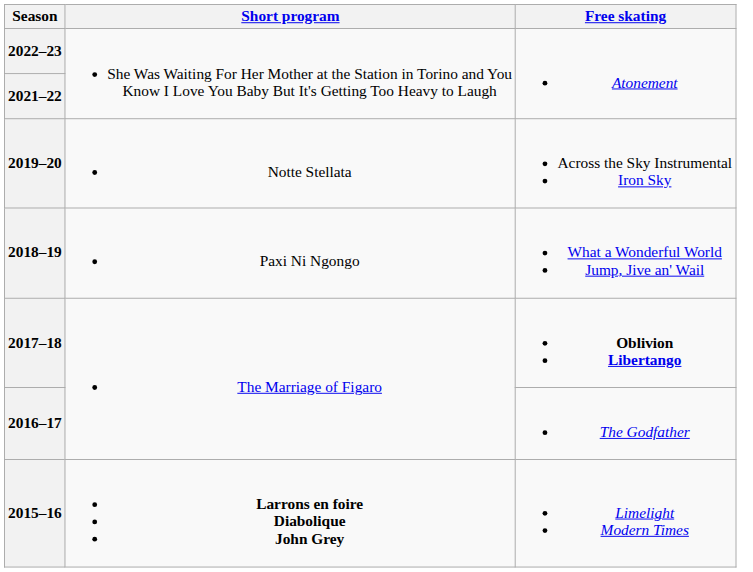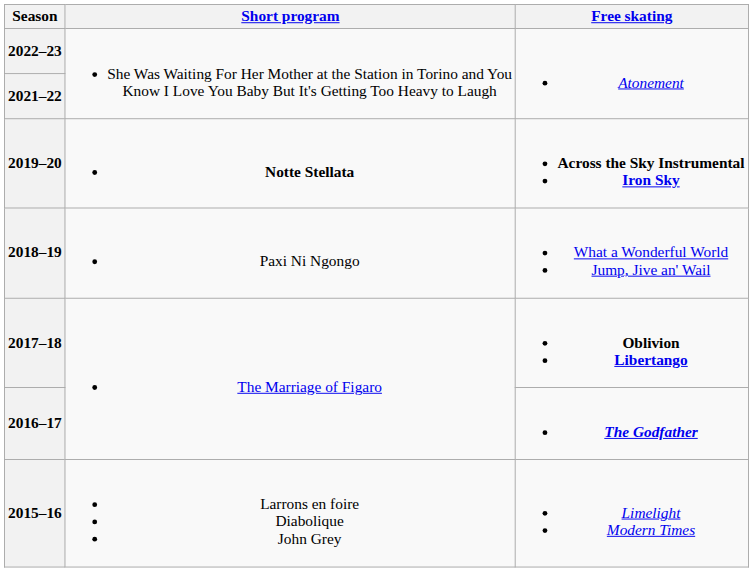(290, 172) normal -> (290, 172) bold
(626, 172) normal -> (632, 172) bold
(626, 432) normal -> (632, 432) bold
(290, 522) bold -> (290, 522) normal
